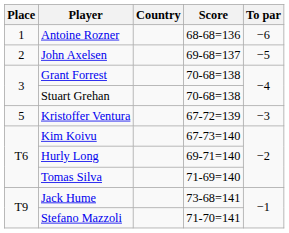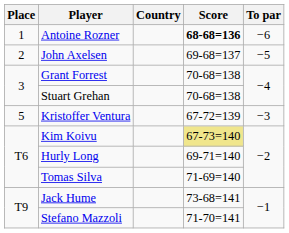(213, 35) normal -> (213, 35) bold
(213, 136) no background -> (213, 136) khaki background
